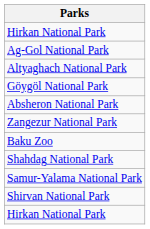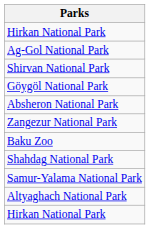(67, 68) Altyaghach National Park -> (58, 68) Shirvan National Park
(58, 196) Shirvan National Park -> (67, 196) Altyaghach National Park
